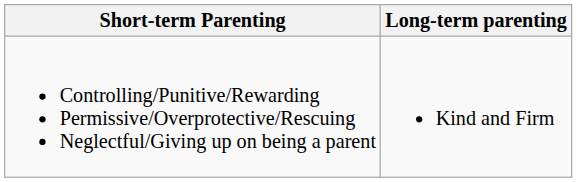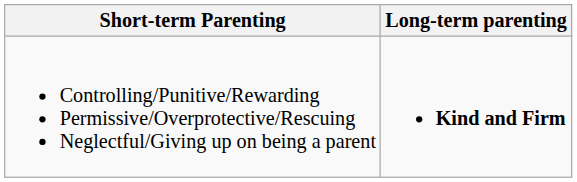(476, 118) normal -> (476, 118) bold
